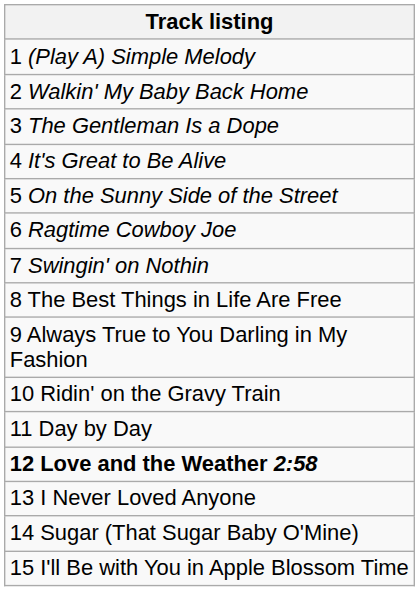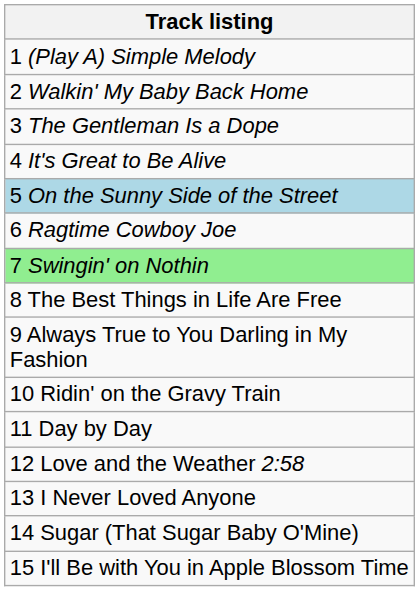(174, 195) no background -> (174, 195) lightblue background
(109, 265) no background -> (109, 265) lightgreen background
(164, 463) bold -> (157, 463) normal
